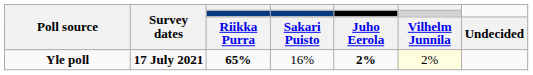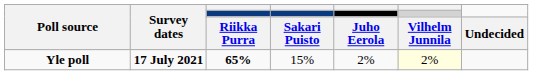(302, 59) 16% -> (302, 59) 15%
(366, 59) bold -> (366, 59) normal
